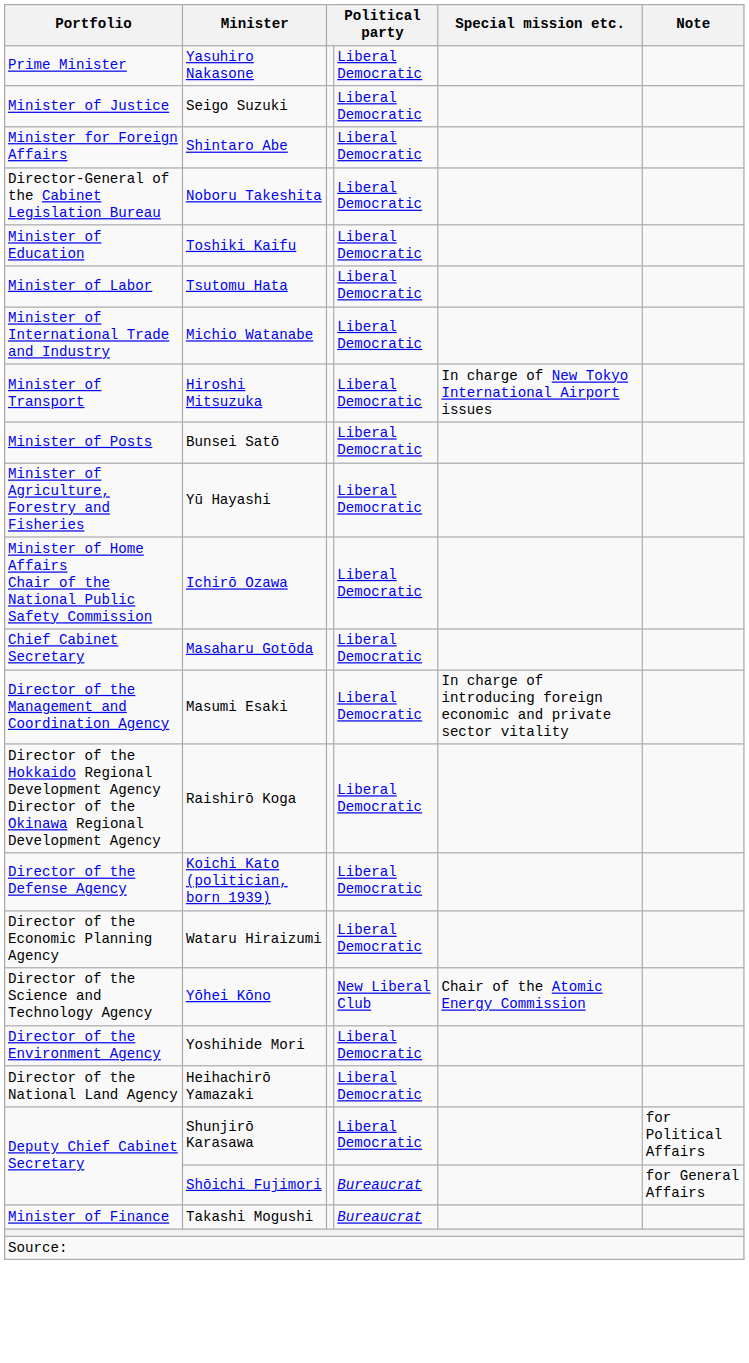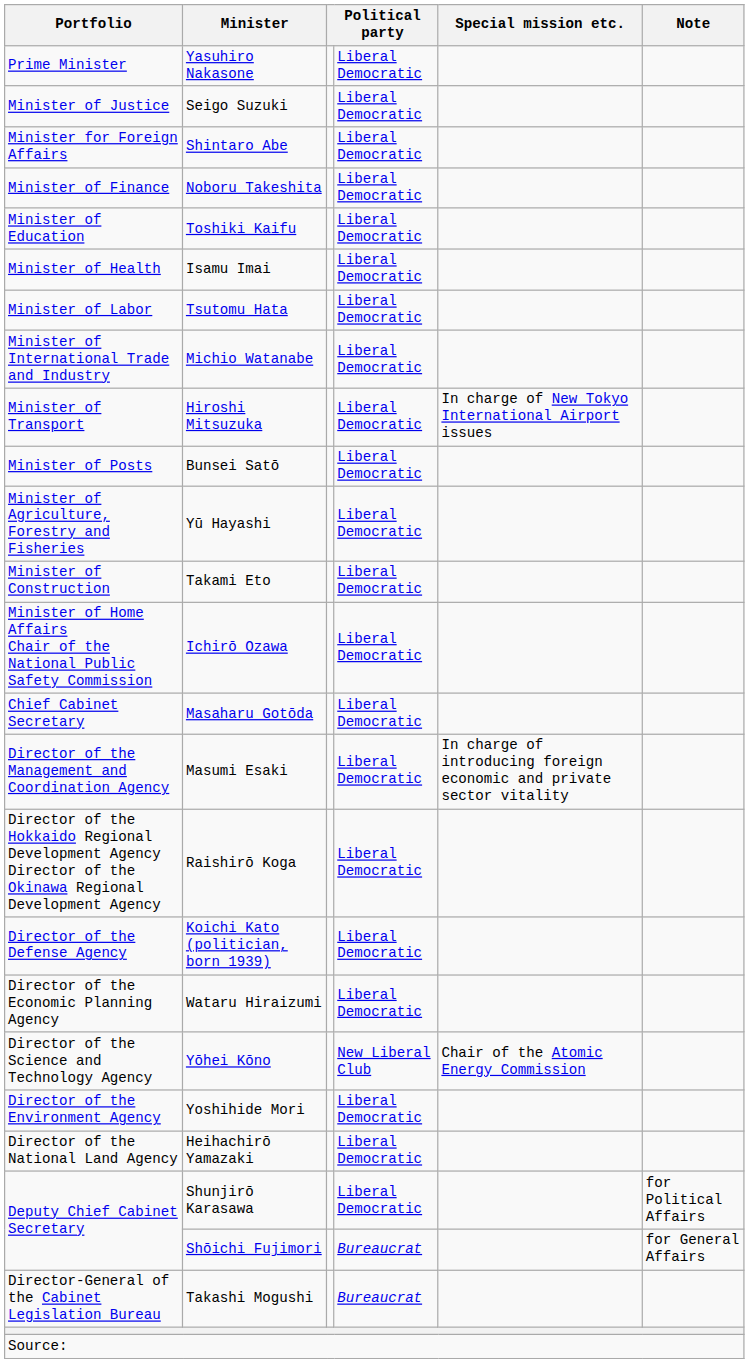(89, 196) Director-General of the Cabinet Legislation Bureau -> (89, 188) Minister of Finance
+ row: (228, 269)
+ row: (228, 581)
(89, 1217) Minister of Finance -> (89, 1298) Director-General of the Cabinet Legislation Bureau
